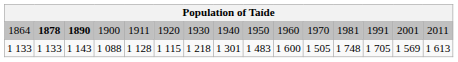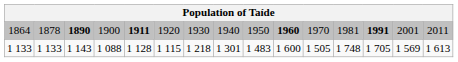(49, 30) bold -> (49, 30) normal
(139, 30) normal -> (139, 30) bold
(288, 30) normal -> (288, 30) bold
(378, 30) normal -> (378, 30) bold
